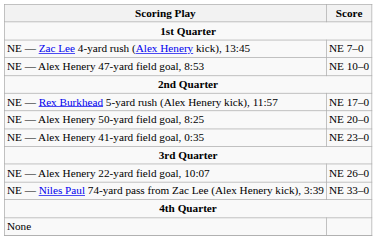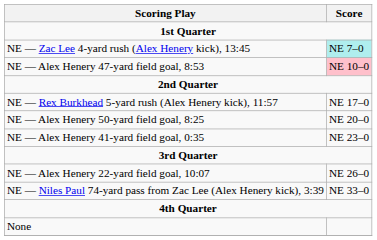(346, 48) no background -> (346, 48) paleturquoise background
(349, 66) no background -> (349, 66) pink background
